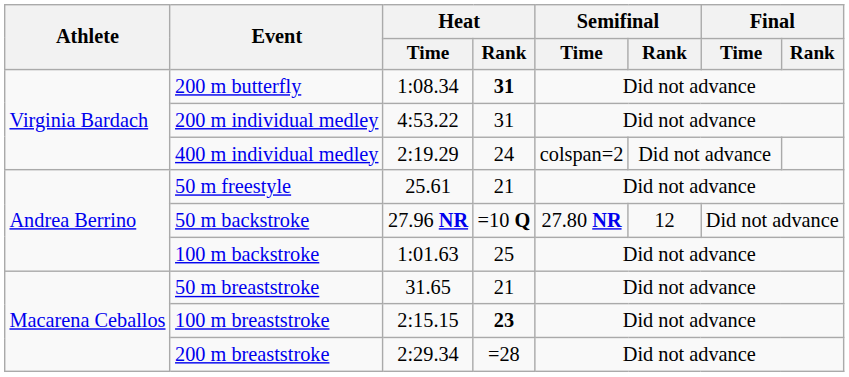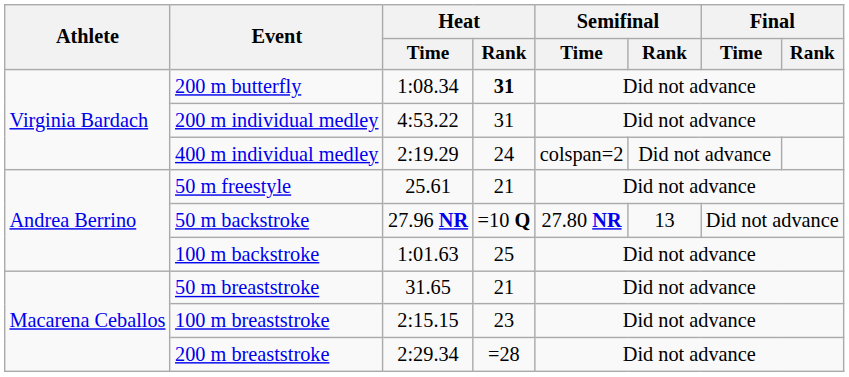(665, 220) 12 -> (665, 220) 13
(504, 321) bold -> (504, 321) normal
